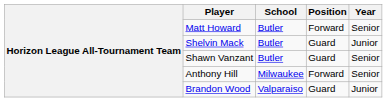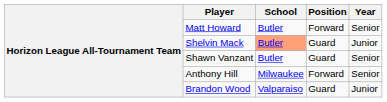(270, 43) no background -> (270, 43) lightsalmon background
